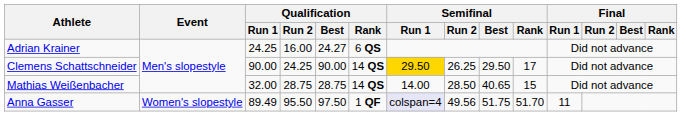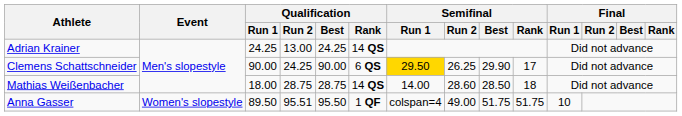(298, 49) 16.00 -> (298, 49) 13.00
(332, 49) 24.27 -> (332, 49) 24.25
(368, 49) 6 QS -> (368, 49) 14 QS
(368, 67) 14 QS -> (368, 67) 6 QS
(496, 67) 29.50 -> (496, 67) 29.90
(263, 85) 32.00 -> (263, 85) 18.00
(462, 85) 28.50 -> (462, 85) 28.60
(496, 85) 40.65 -> (496, 85) 28.50
(530, 85) 15 -> (530, 85) 18
(263, 103) 89.49 -> (263, 103) 89.50
(298, 103) 95.50 -> (298, 103) 95.51
(332, 103) 97.50 -> (332, 103) 95.50
(415, 103) lavender background -> (415, 103) no background
(462, 103) 49.56 -> (462, 103) 49.00
(530, 103) 51.70 -> (530, 103) 51.75
(564, 103) 11 -> (564, 103) 10
